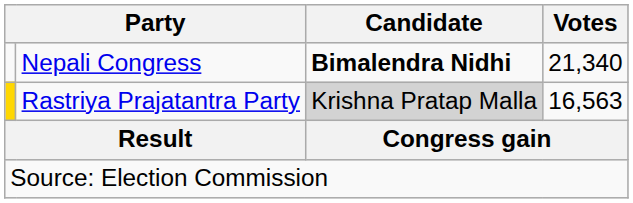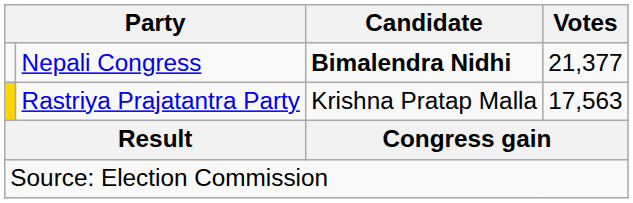(585, 62) 21,340 -> (585, 62) 21,377
(424, 100) lightgrey background -> (424, 100) no background
(585, 100) 16,563 -> (585, 100) 17,563
